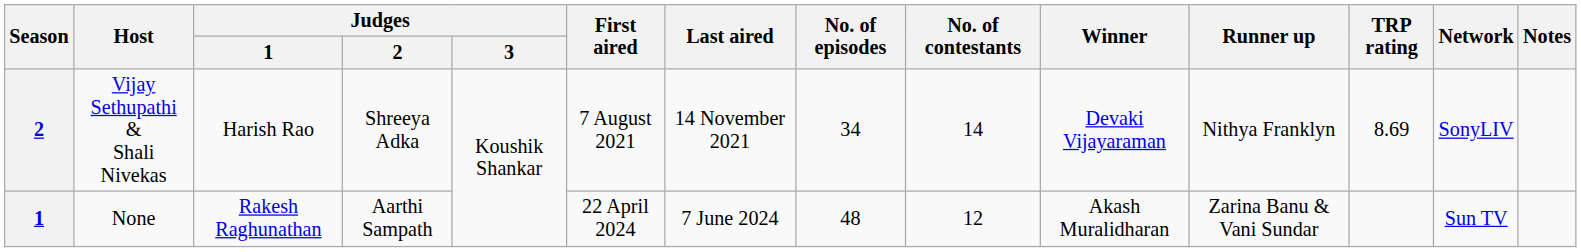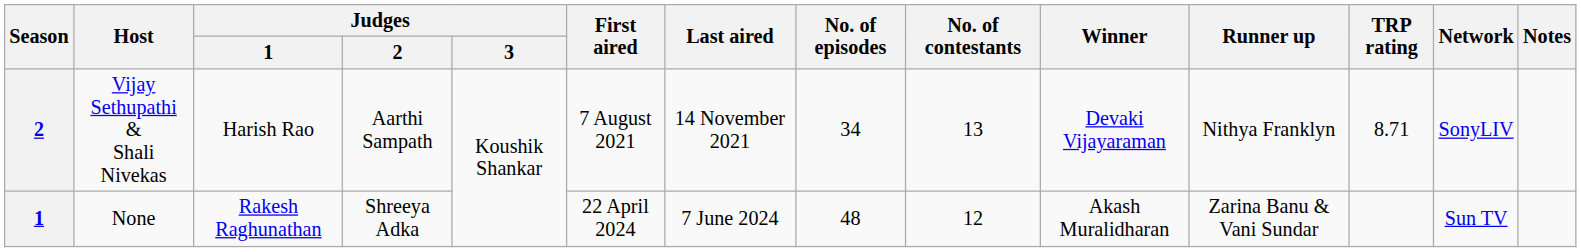(397, 129) Shreeya Adka -> (397, 129) Aarthi Sampath
(973, 129) 14 -> (973, 129) 13
(1392, 129) 8.69 -> (1392, 129) 8.71
(397, 218) Aarthi Sampath -> (397, 218) Shreeya Adka
